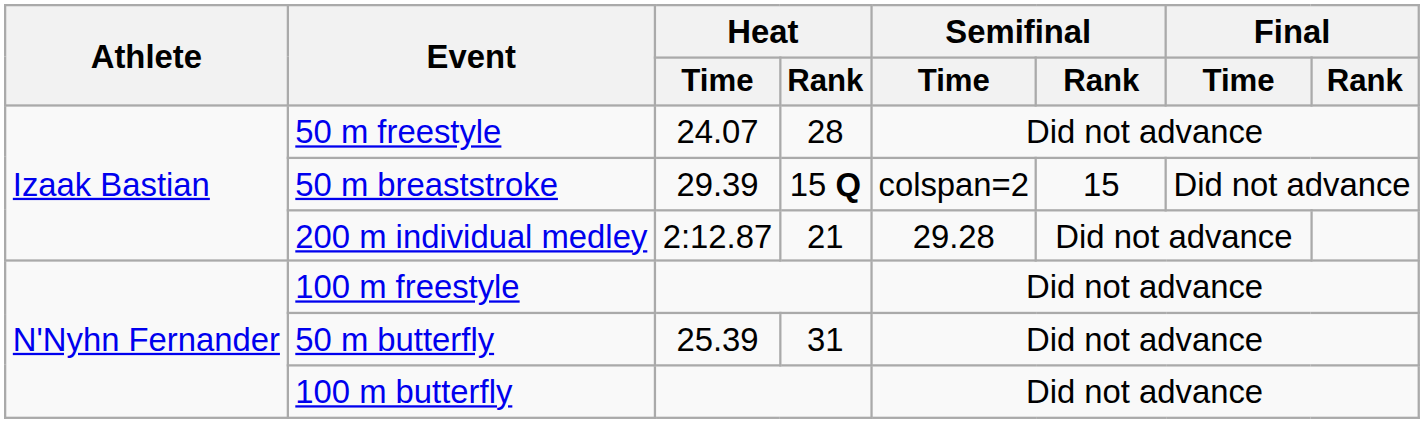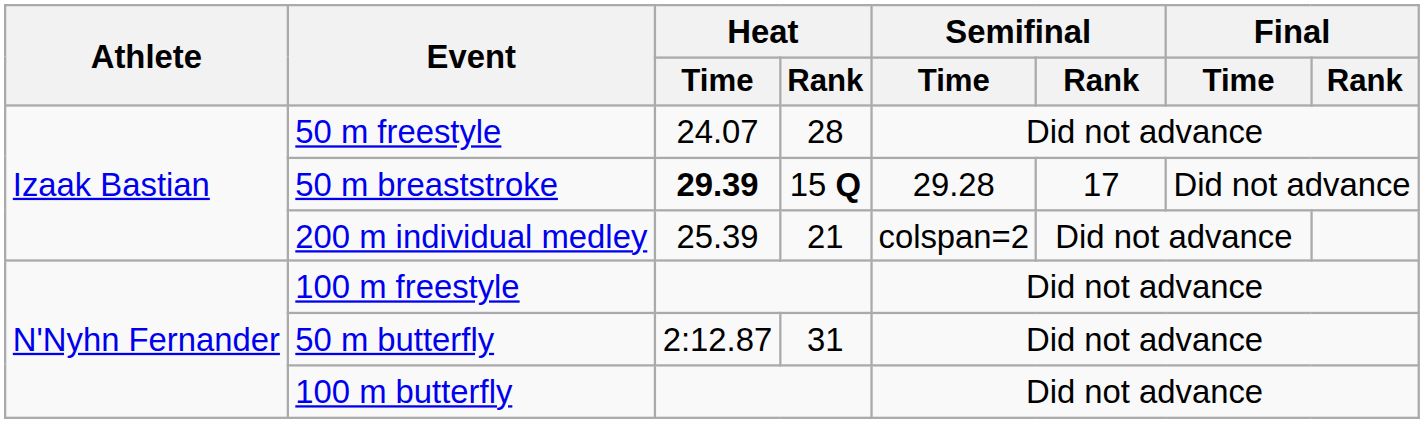(717, 184) normal -> (717, 184) bold
(954, 184) colspan=2 -> (954, 184) 29.28
(1101, 184) 15 -> (1101, 184) 17
(717, 236) 2:12.87 -> (717, 236) 25.39
(954, 236) 29.28 -> (954, 236) colspan=2
(717, 340) 25.39 -> (717, 340) 2:12.87
